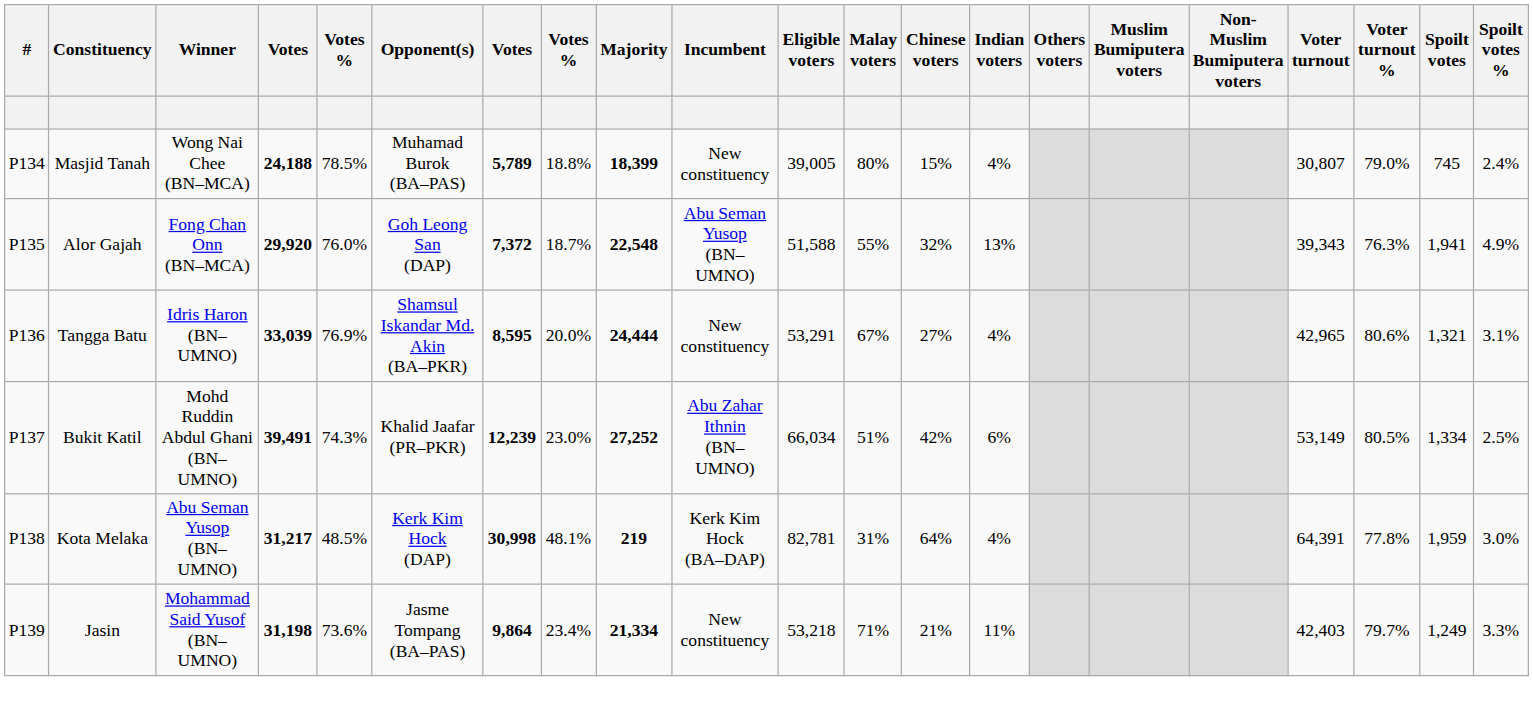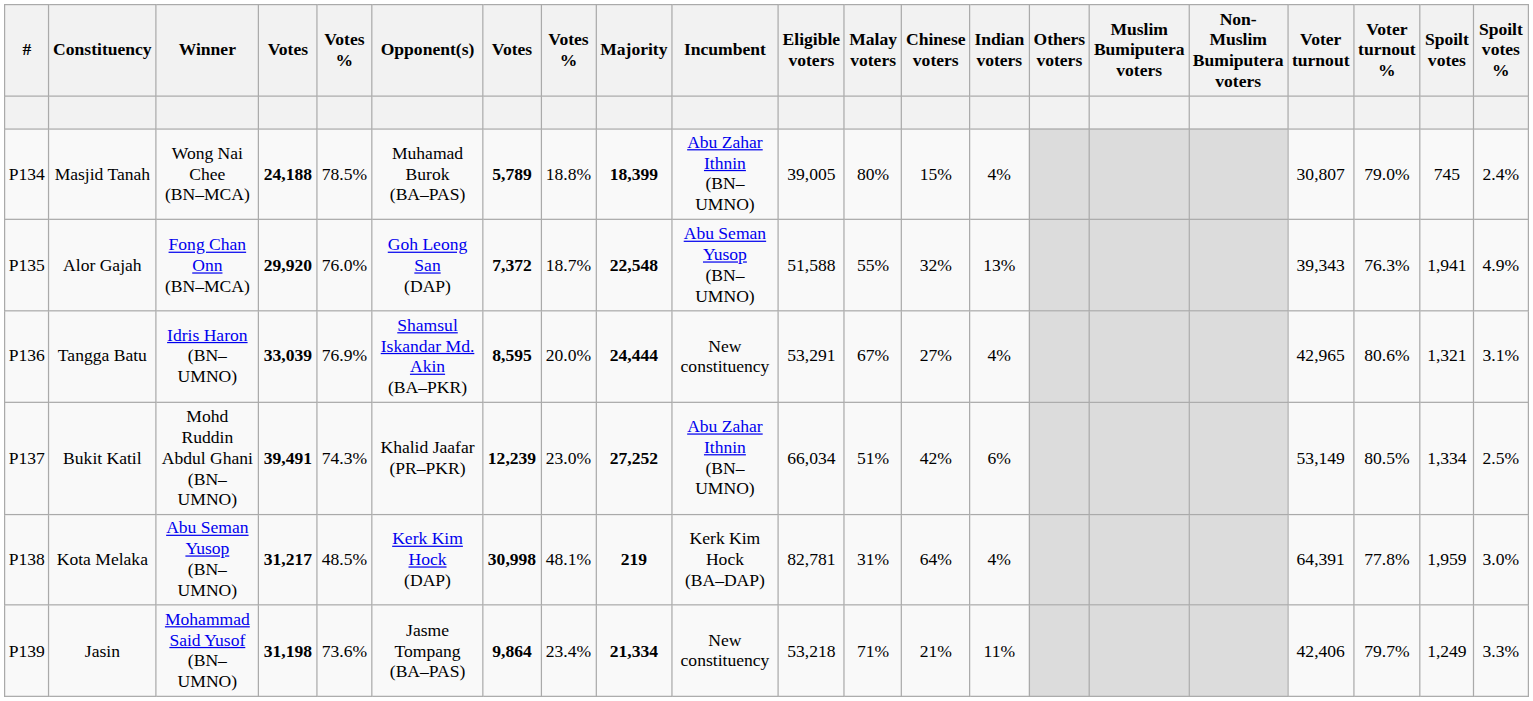(725, 163) New constituency -> (725, 174) Abu Zahar Ithnin (BN–UMNO)
(1321, 630) 42,403 -> (1321, 651) 42,406
